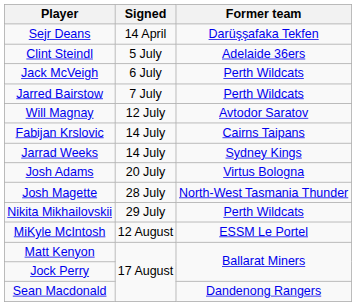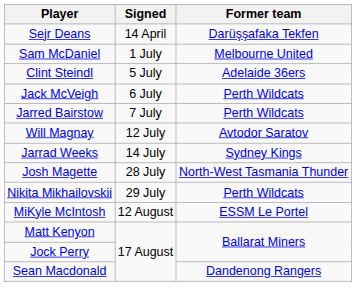+ row: (60, 53)
- row: (60, 133)
- row: (60, 172)
